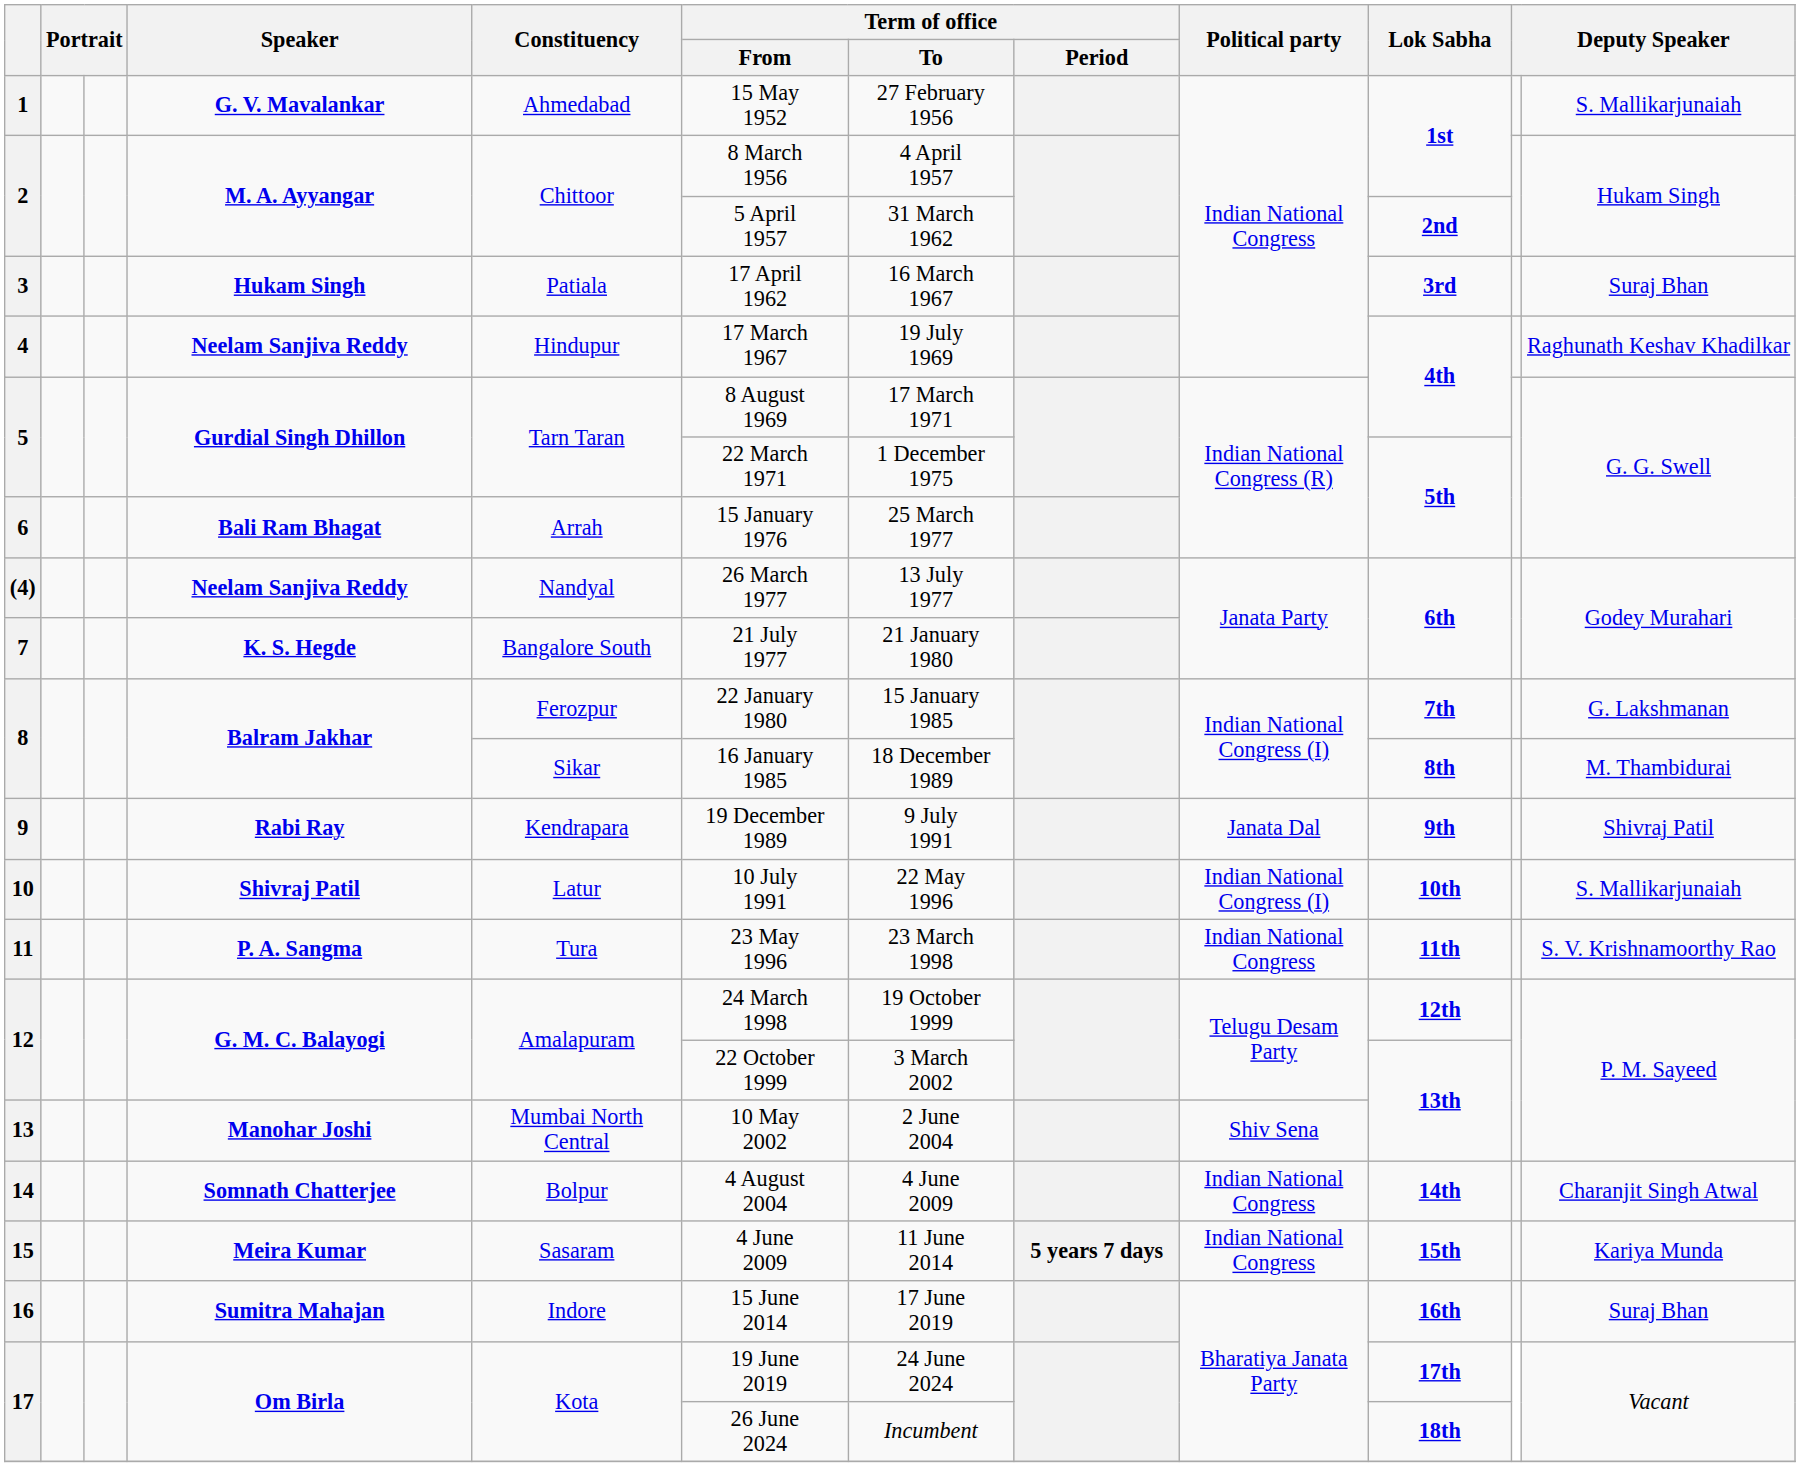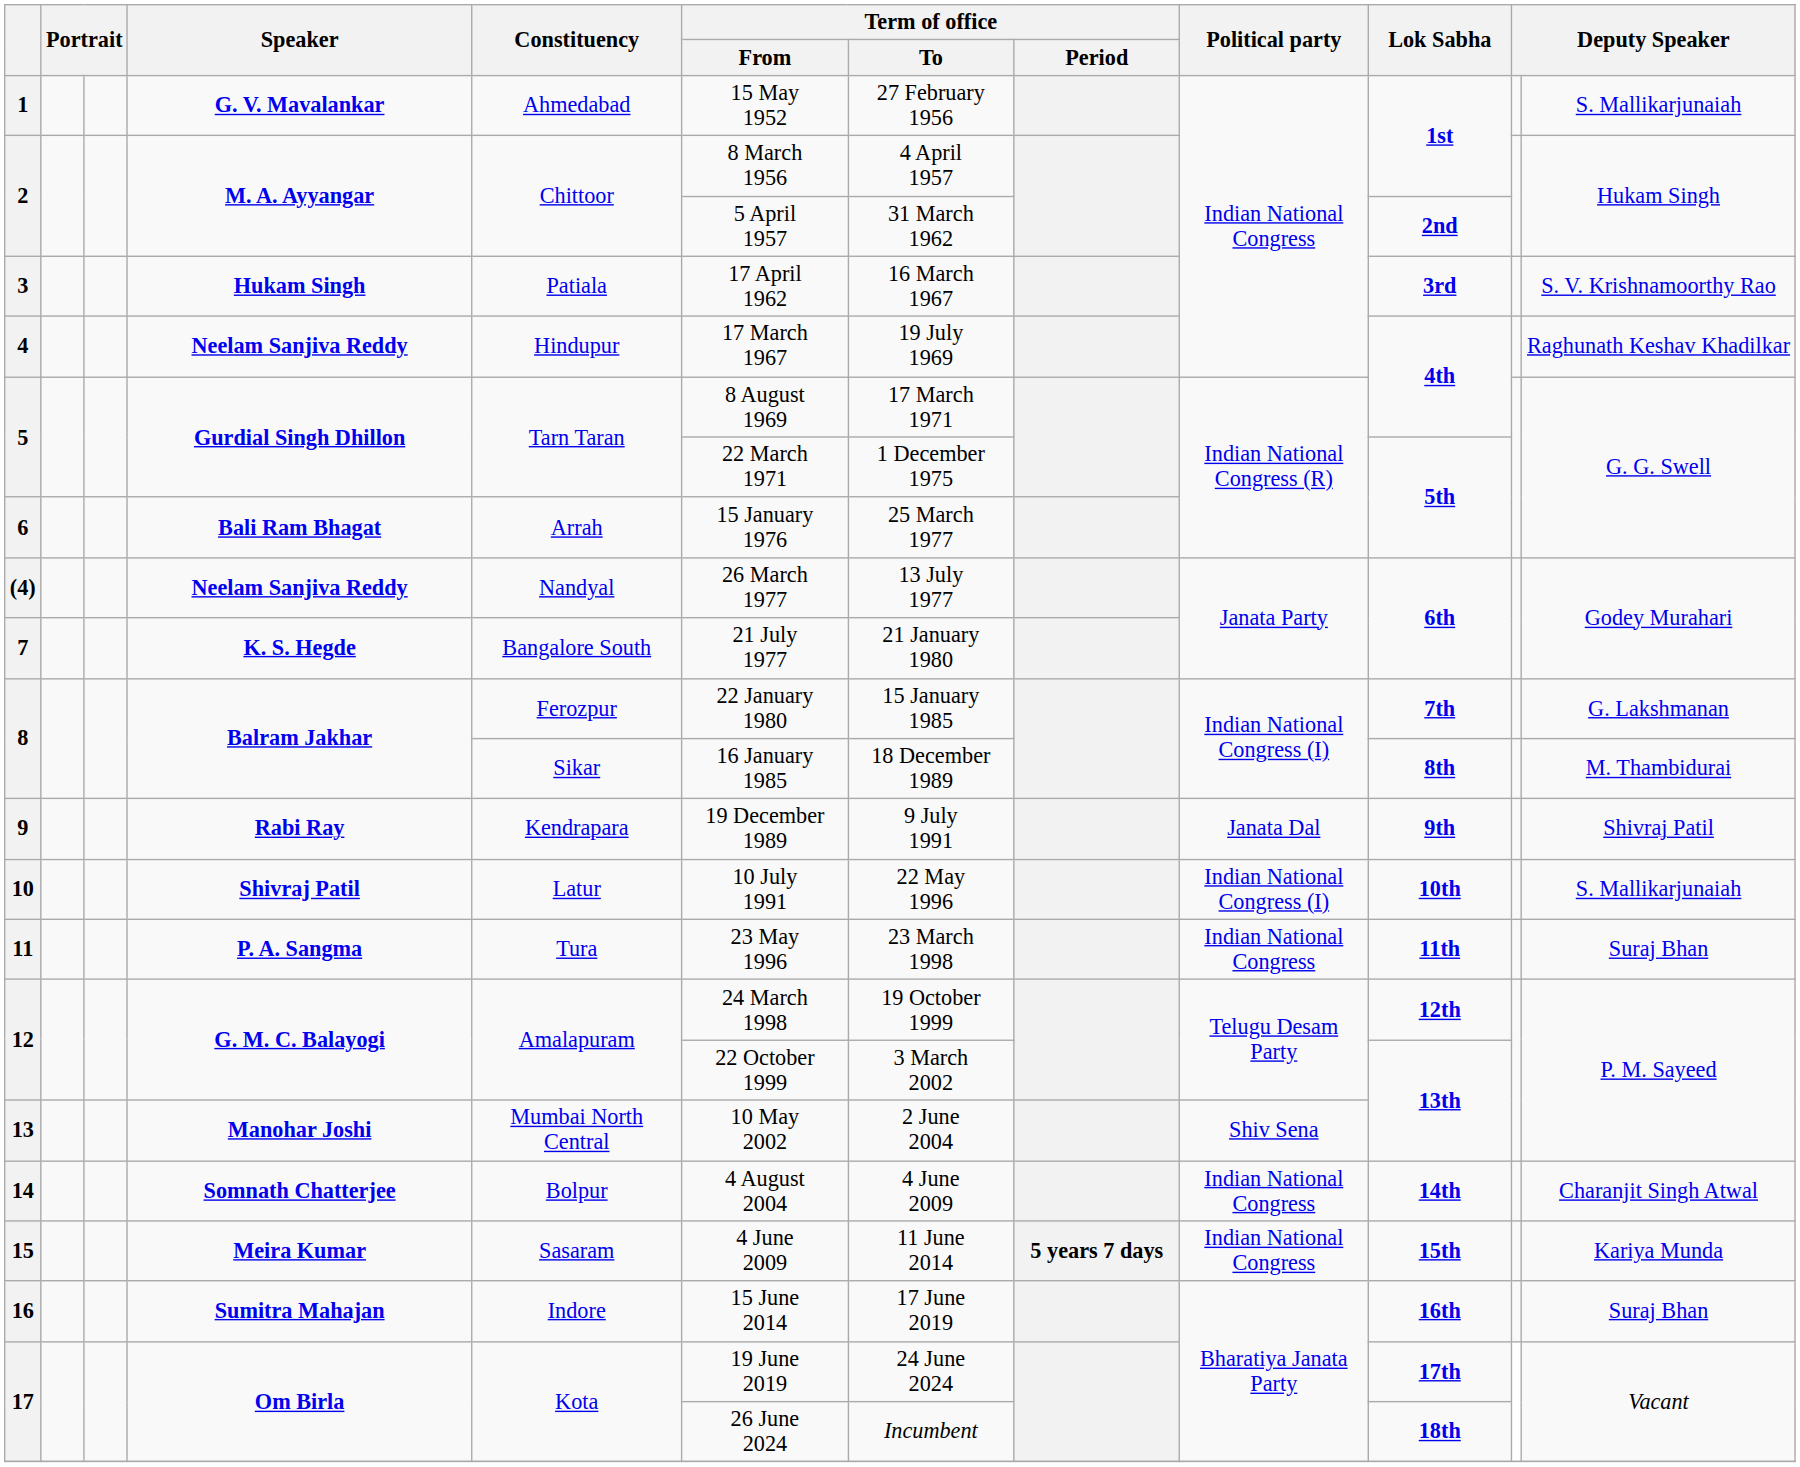(1659, 286) Suraj Bhan -> (1659, 286) S. V. Krishnamoorthy Rao
(1659, 949) S. V. Krishnamoorthy Rao -> (1659, 949) Suraj Bhan
